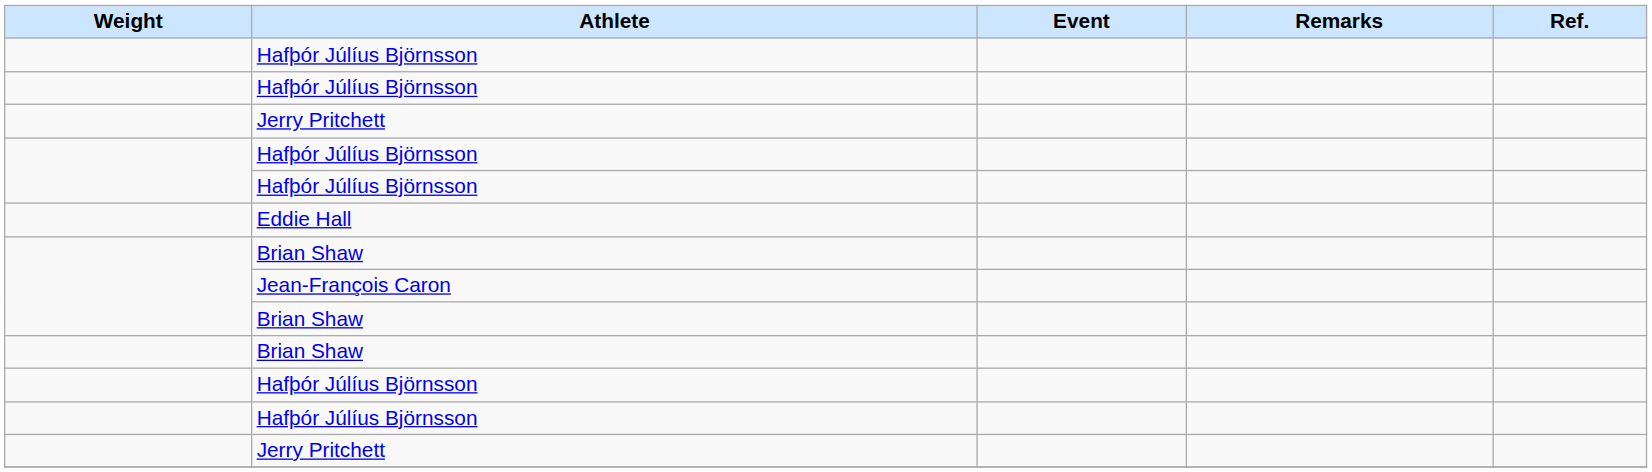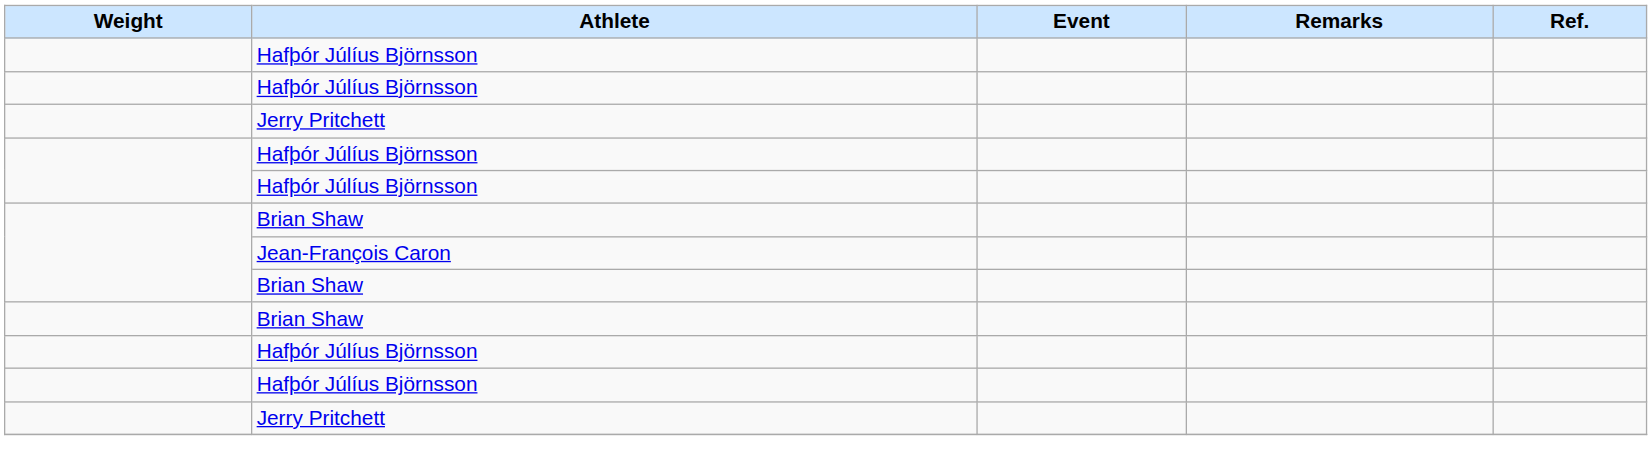- row: (128, 220)
